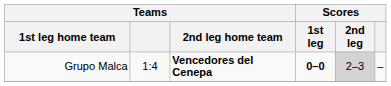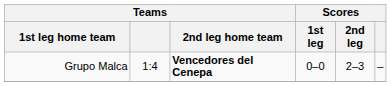(315, 66) bold -> (315, 66) normal
(355, 66) lightgrey background -> (355, 66) no background
